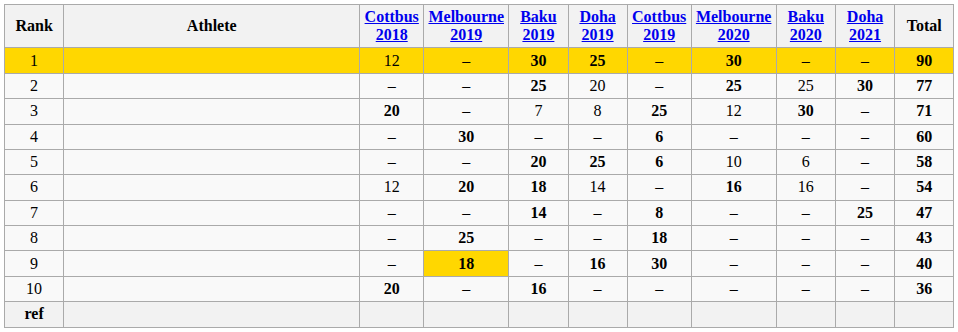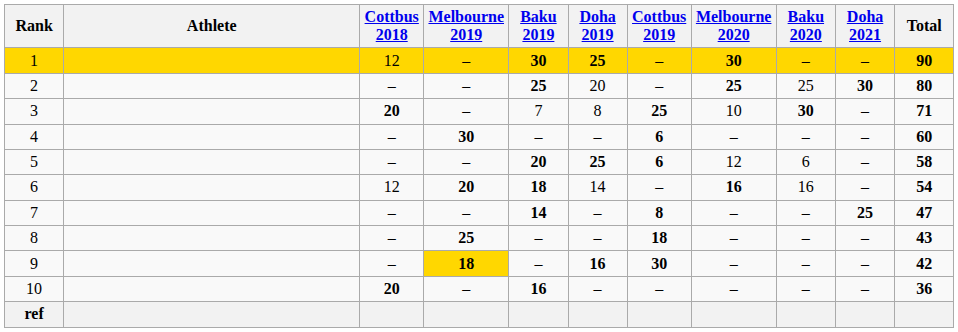(924, 85) 77 -> (924, 85) 80
(734, 111) 12 -> (734, 111) 10
(734, 162) 10 -> (734, 162) 12
(924, 263) 40 -> (924, 263) 42
